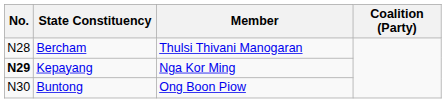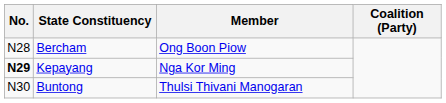(231, 48) Thulsi Thivani Manogaran -> (203, 48) Ong Boon Piow
(203, 87) Ong Boon Piow -> (231, 87) Thulsi Thivani Manogaran
